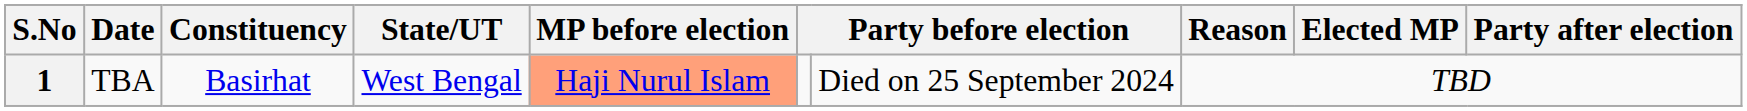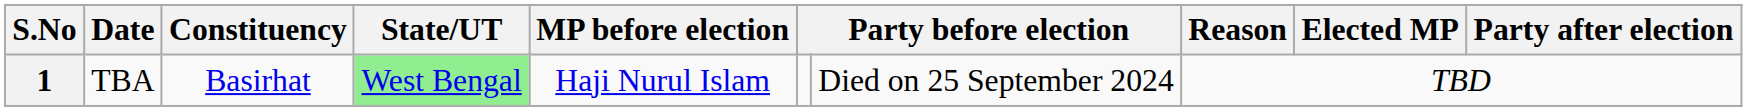(442, 79) no background -> (442, 79) lightgreen background
(663, 79) lightsalmon background -> (663, 79) no background
